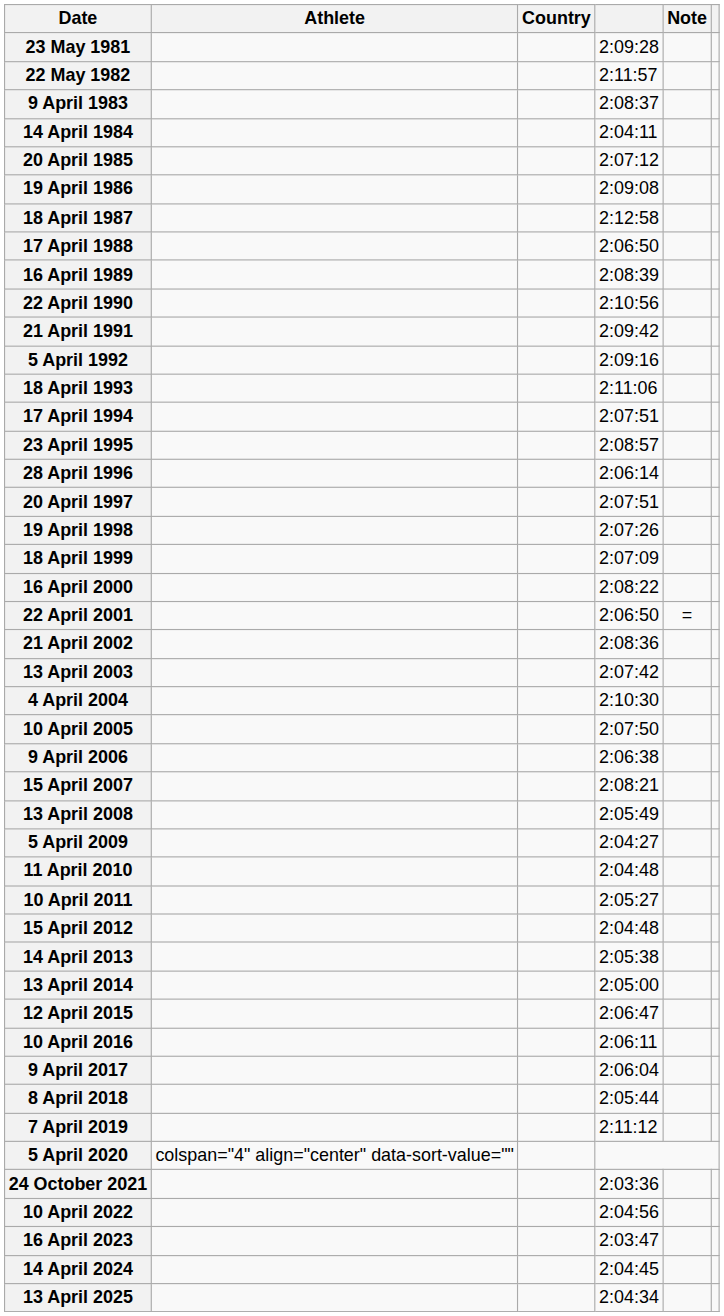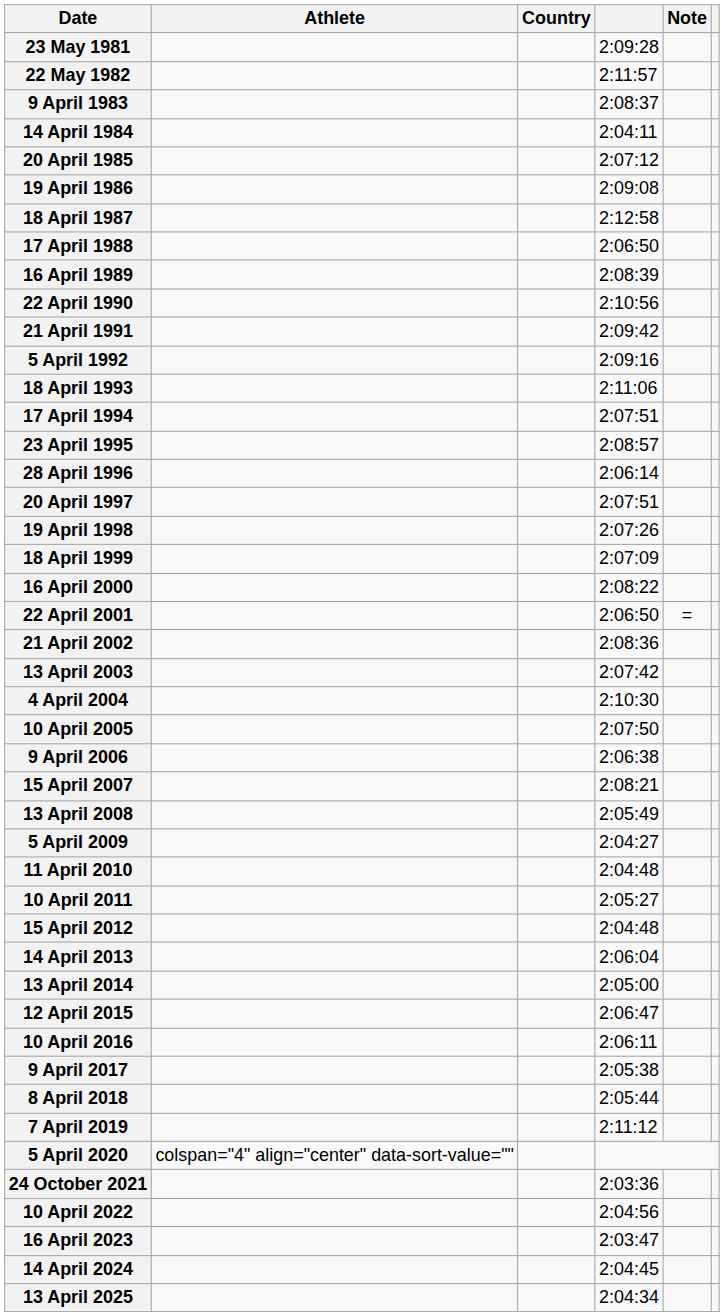(629, 956) 2:05:38 -> (629, 956) 2:06:04
(629, 1070) 2:06:04 -> (629, 1070) 2:05:38
